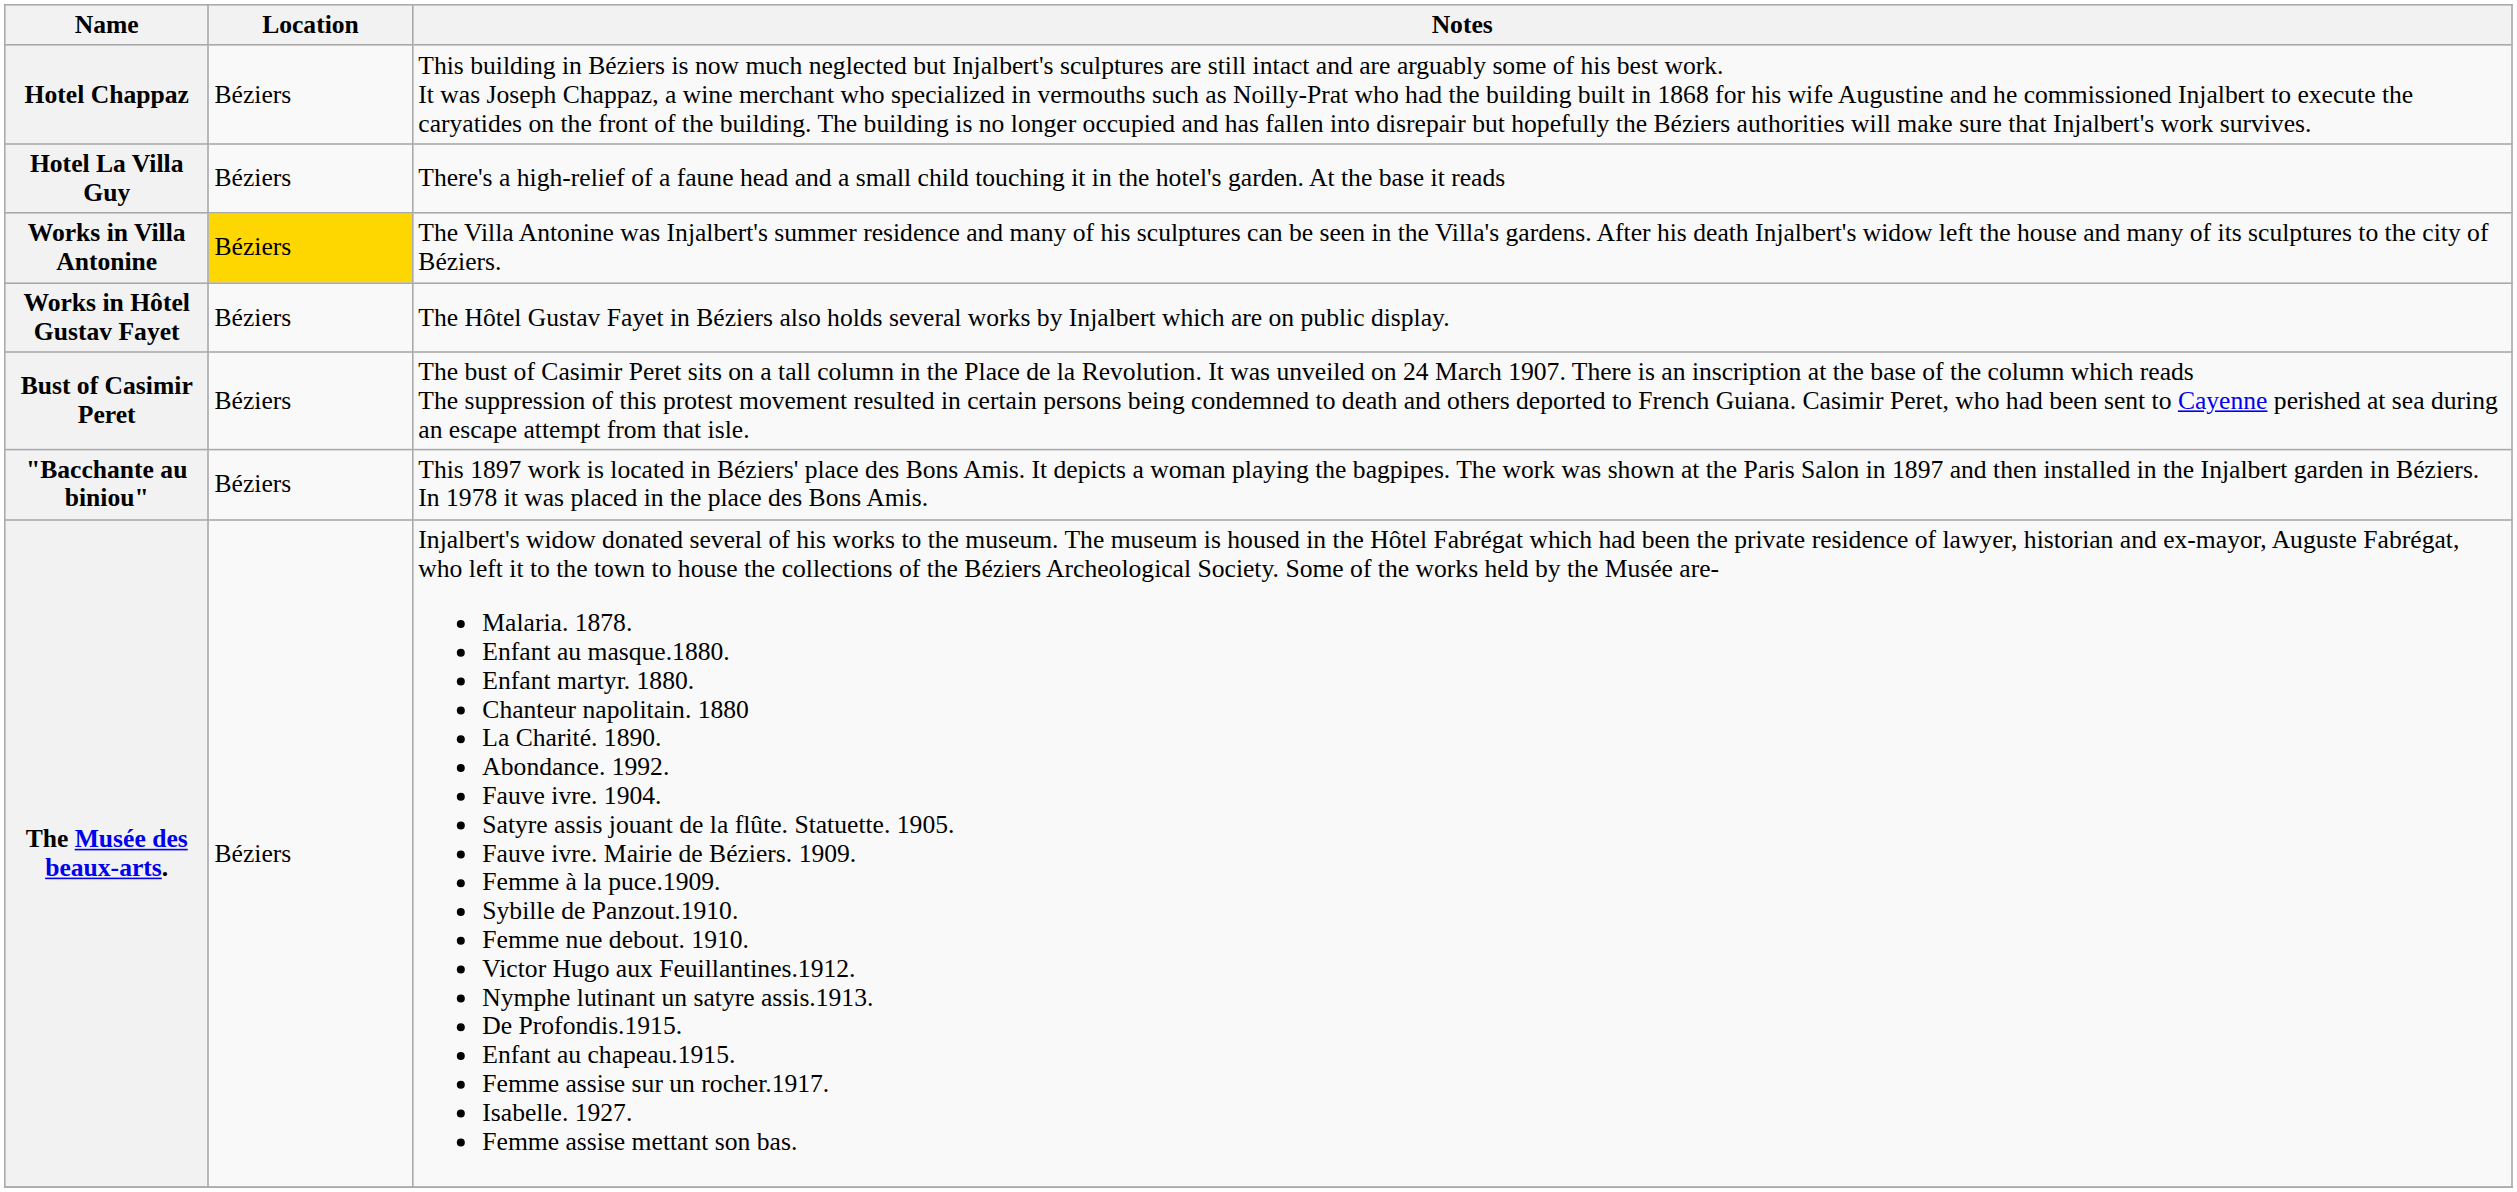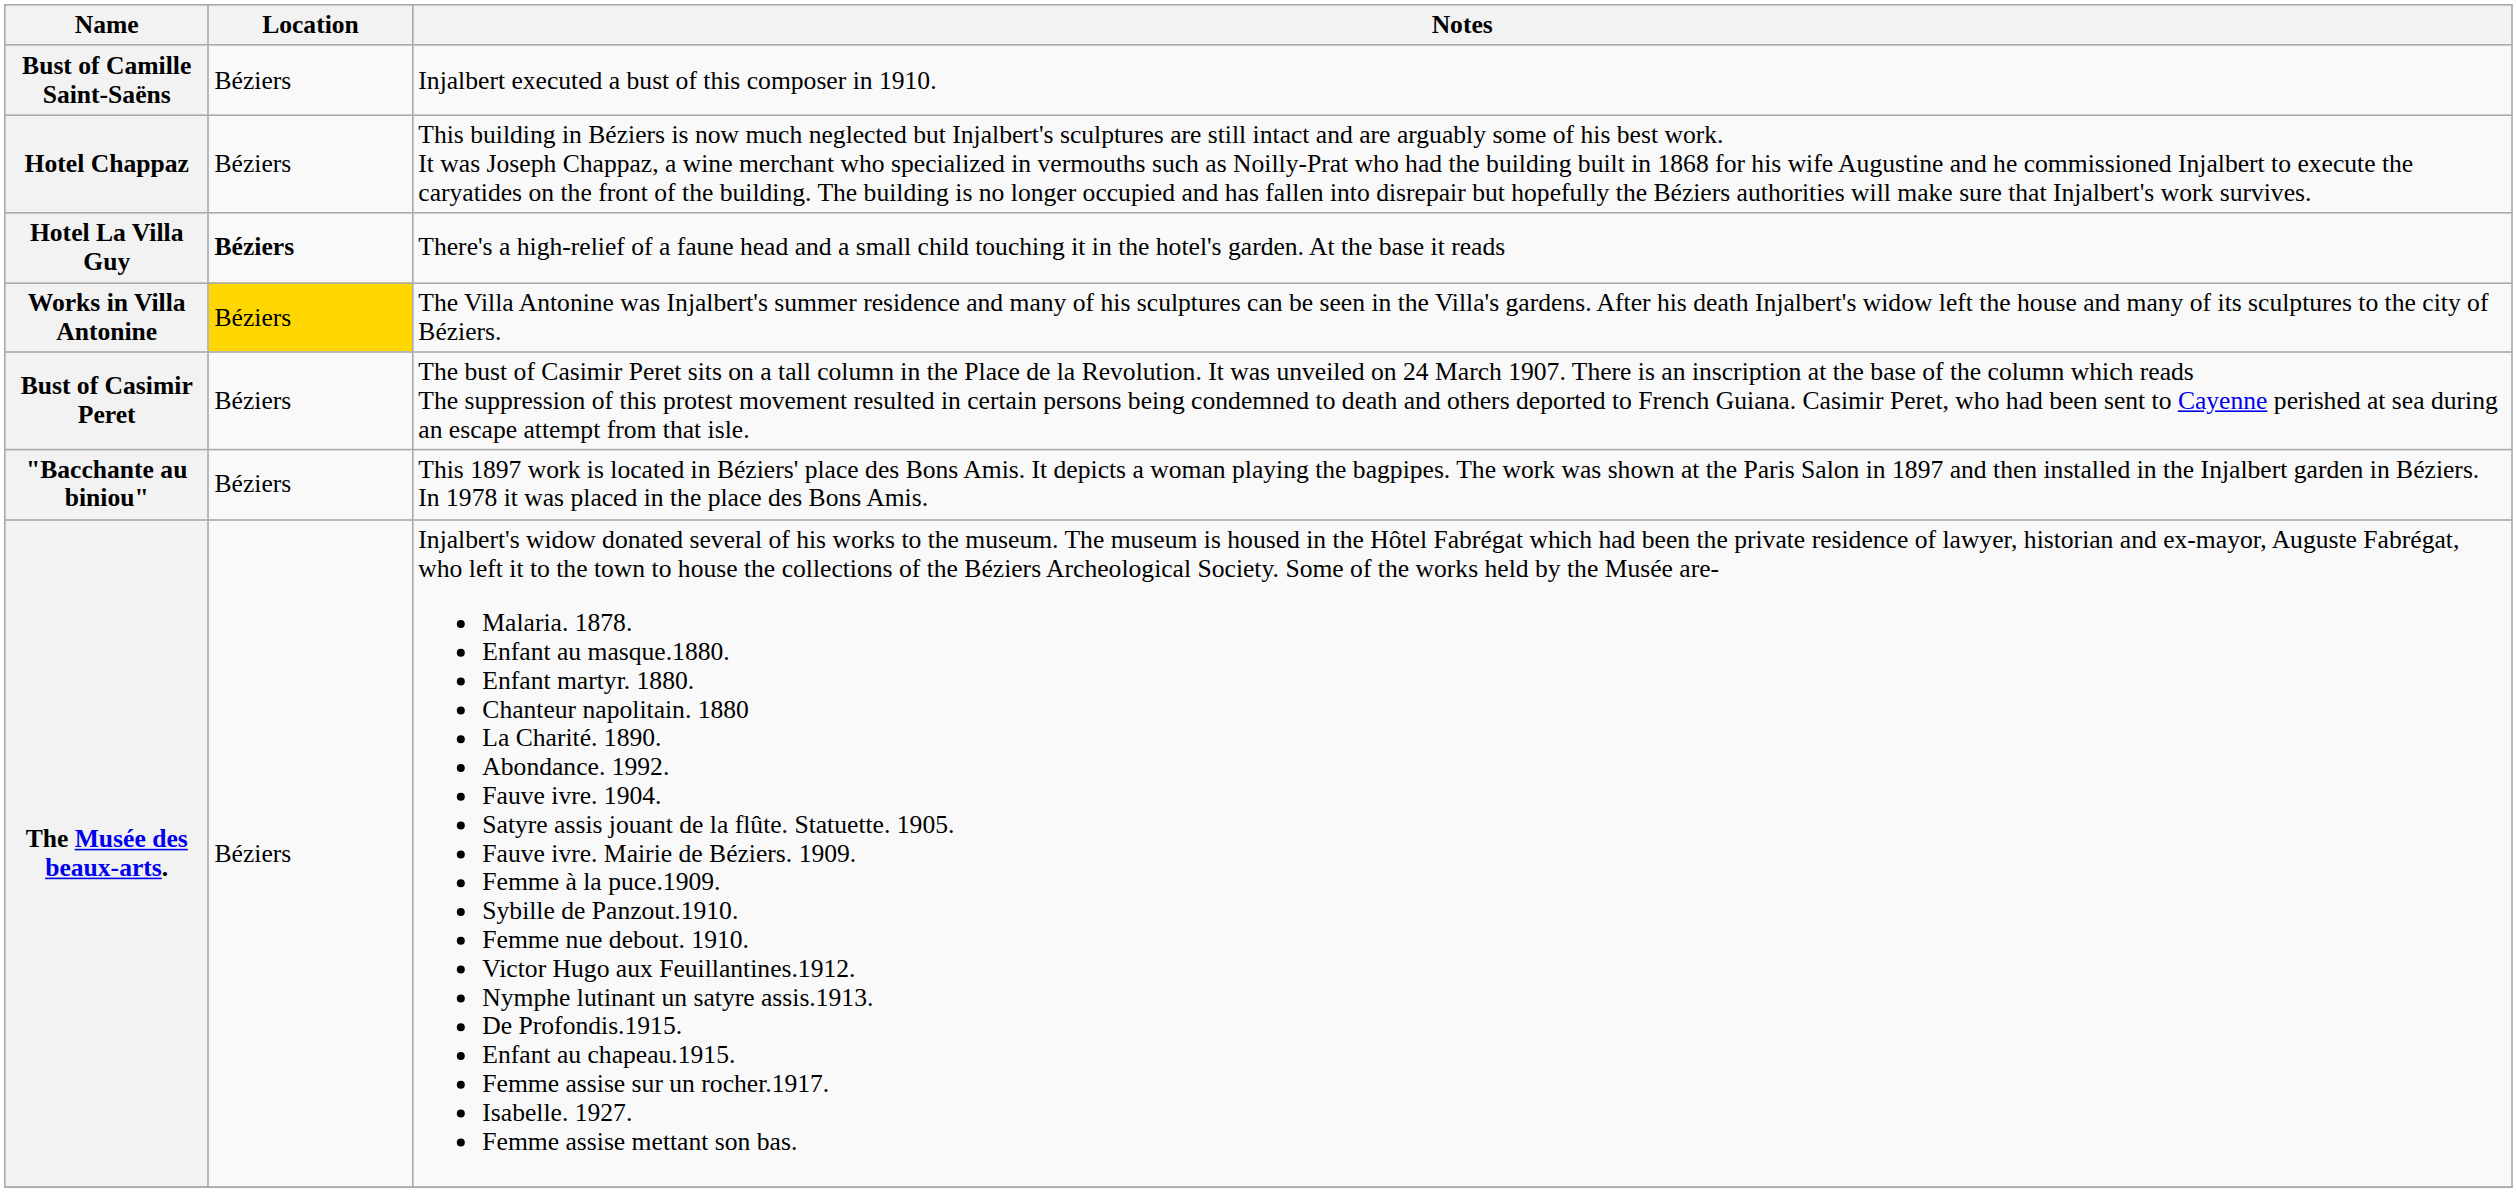+ row: (107, 79)
(253, 178) normal -> (254, 247) bold
- row: (107, 316)
